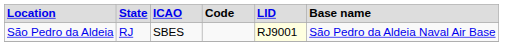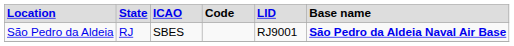(277, 32) lightyellow background -> (277, 32) no background
(402, 32) normal -> (408, 32) bold
